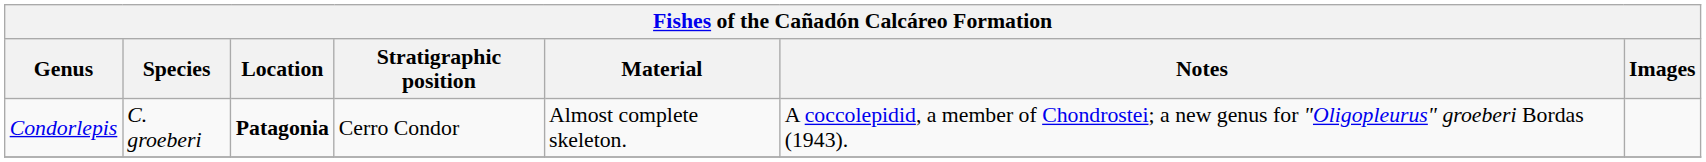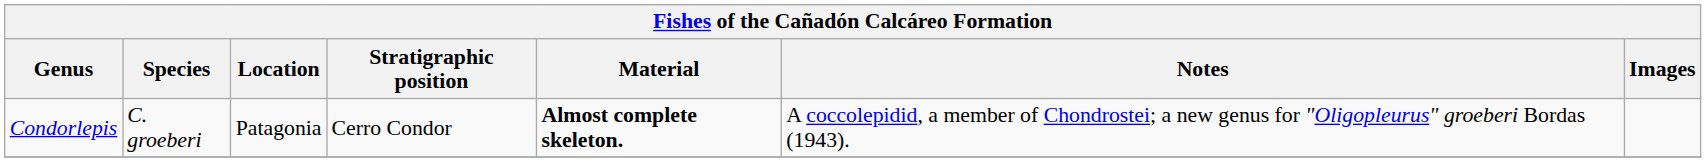(282, 127) bold -> (279, 127) normal
(624, 127) normal -> (619, 127) bold
